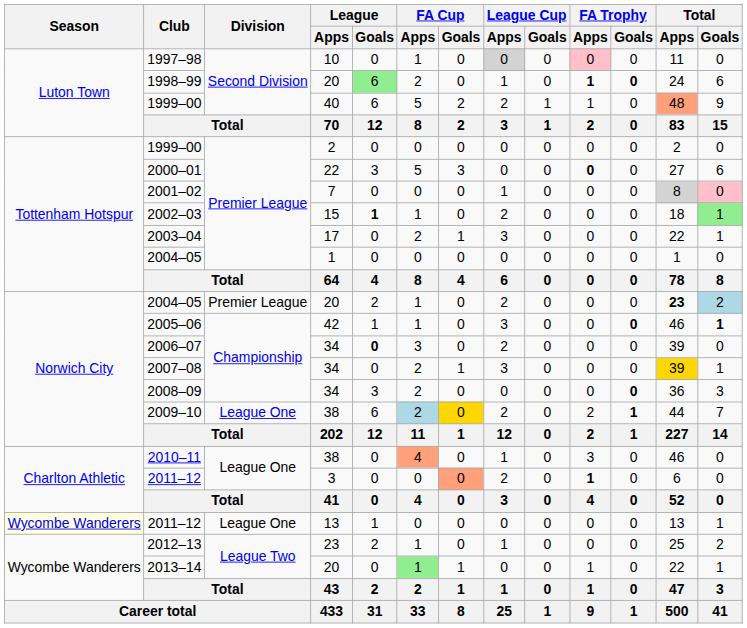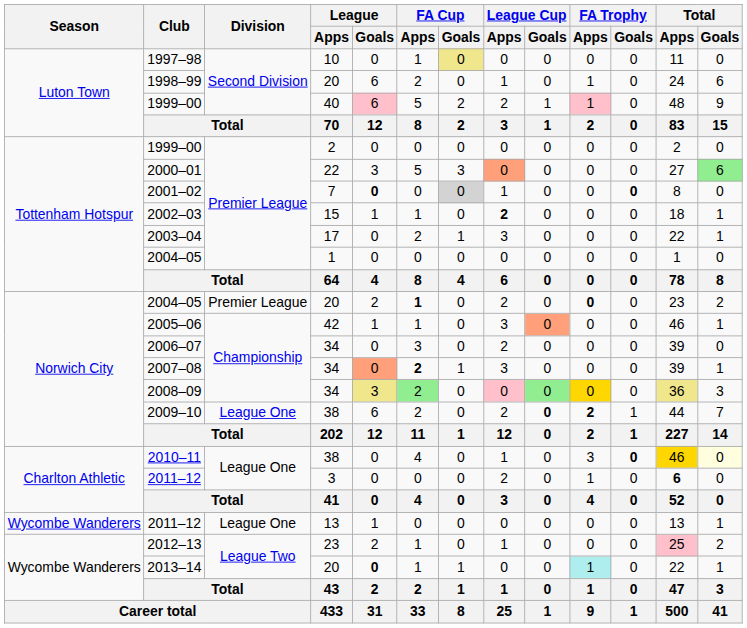(461, 59) no background -> (461, 59) khaki background
(504, 59) lightgrey background -> (504, 59) no background
(590, 59) pink background -> (590, 59) no background
(375, 81) lightgreen background -> (375, 81) no background
(590, 81) bold -> (590, 81) normal
(634, 81) bold -> (634, 81) normal
(375, 103) no background -> (375, 103) pink background
(590, 103) no background -> (590, 103) pink background
(677, 103) lightsalmon background -> (677, 103) no background
(504, 170) no background -> (504, 170) lightsalmon background
(590, 170) bold -> (590, 170) normal
(720, 170) no background -> (720, 170) lightgreen background
(375, 192) normal -> (375, 192) bold
(461, 192) no background -> (461, 192) lightgrey background
(634, 192) normal -> (634, 192) bold
(677, 192) lightgrey background -> (677, 192) no background
(720, 192) pink background -> (720, 192) no background
(375, 214) bold -> (375, 214) normal
(504, 214) normal -> (504, 214) bold
(720, 214) lightgreen background -> (720, 214) no background
(418, 302) normal -> (418, 302) bold
(590, 302) normal -> (590, 302) bold
(677, 302) bold -> (677, 302) normal
(720, 302) lightblue background -> (720, 302) no background
(547, 324) no background -> (547, 324) lightsalmon background
(634, 324) bold -> (634, 324) normal
(720, 324) bold -> (720, 324) normal
(375, 346) bold -> (375, 346) normal
(375, 368) no background -> (375, 368) lightsalmon background
(418, 368) normal -> (418, 368) bold
(677, 368) gold background -> (677, 368) no background
(375, 390) no background -> (375, 390) khaki background
(418, 390) no background -> (418, 390) lightgreen background
(504, 390) no background -> (504, 390) pink background
(547, 390) no background -> (547, 390) lightgreen background
(590, 390) no background -> (590, 390) gold background
(634, 390) bold -> (634, 390) normal
(677, 390) no background -> (677, 390) khaki background
(418, 412) lightblue background -> (418, 412) no background
(461, 412) gold background -> (461, 412) no background
(547, 412) normal -> (547, 412) bold
(590, 412) normal -> (590, 412) bold
(634, 412) bold -> (634, 412) normal
(418, 457) lightsalmon background -> (418, 457) no background
(634, 457) normal -> (634, 457) bold
(677, 457) no background -> (677, 457) gold background
(720, 457) no background -> (720, 457) lightyellow background
(461, 479) lightsalmon background -> (461, 479) no background
(590, 479) bold -> (590, 479) normal
(677, 479) normal -> (677, 479) bold
(74, 523) lightyellow background -> (74, 523) no background
(677, 545) no background -> (677, 545) pink background
(375, 567) normal -> (375, 567) bold
(418, 567) lightgreen background -> (418, 567) no background
(590, 567) no background -> (590, 567) paleturquoise background
